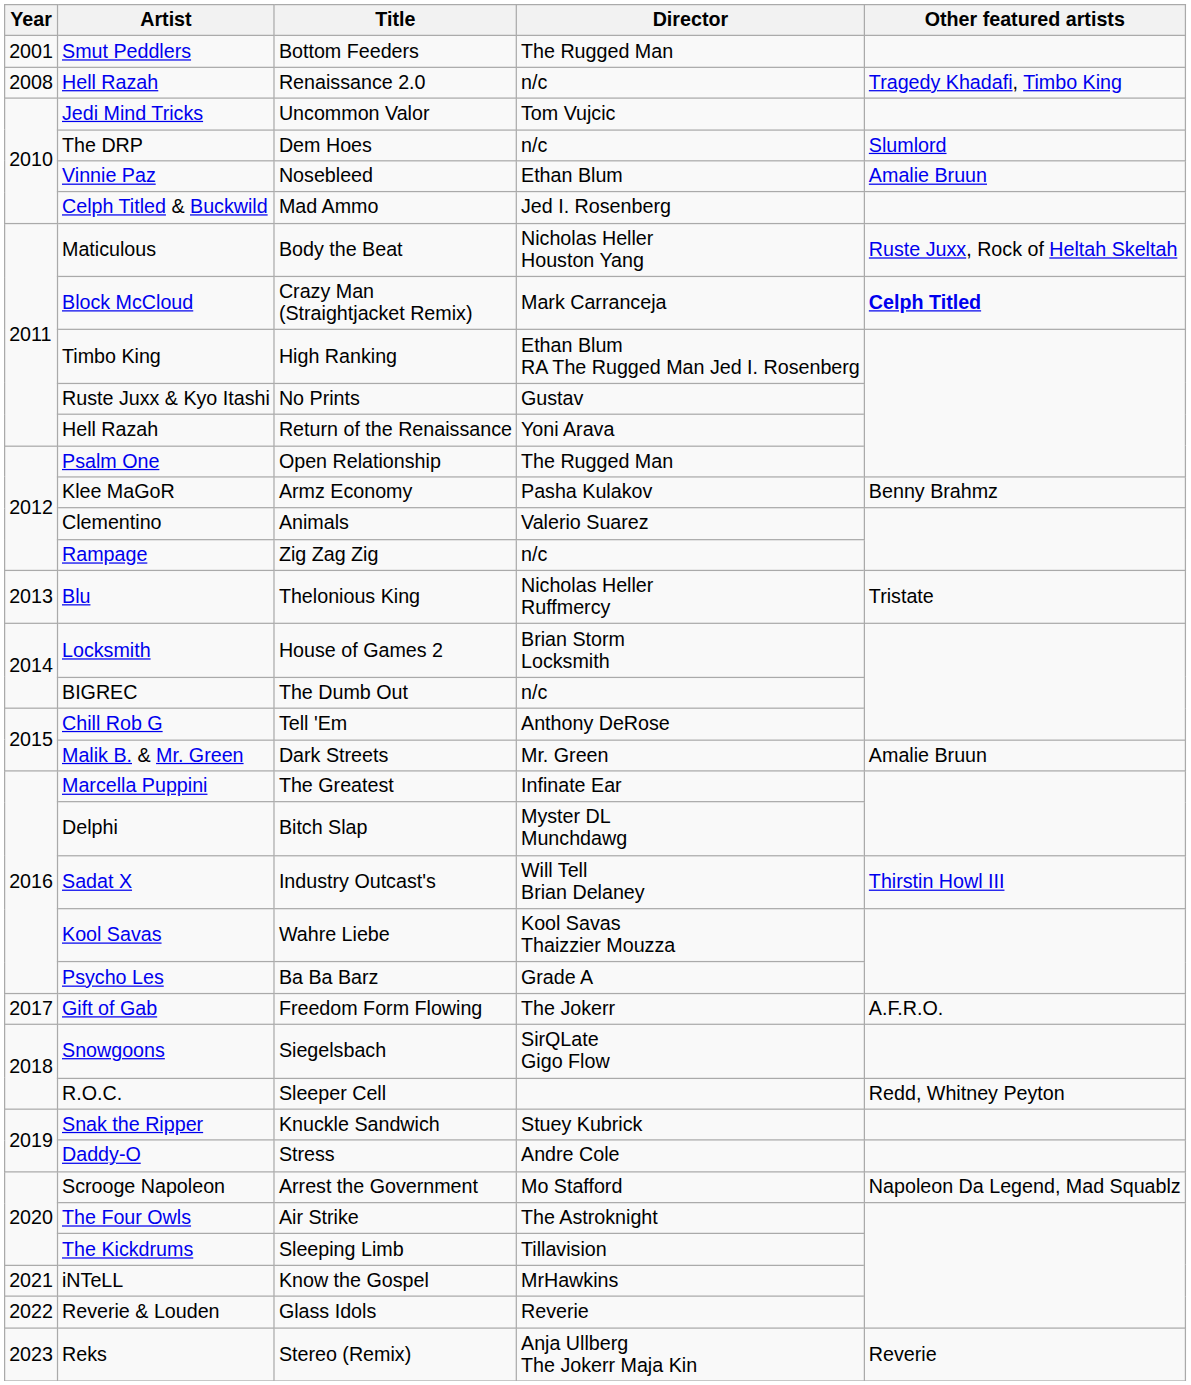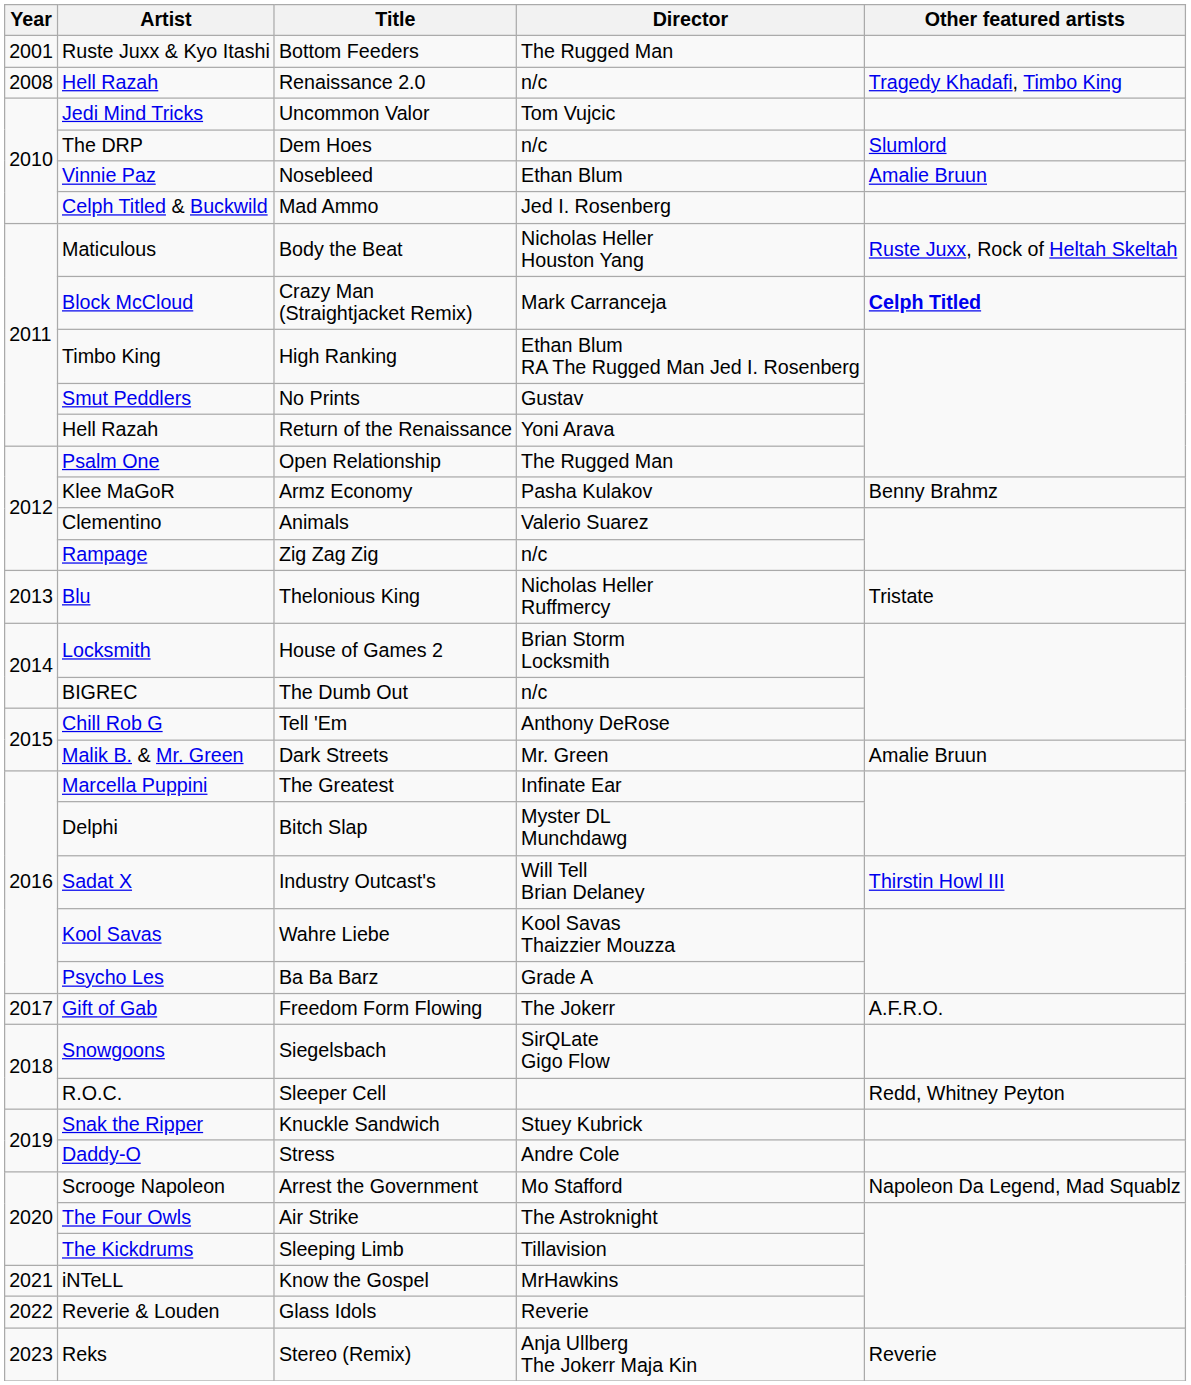(127, 51) Smut Peddlers -> (166, 51) Ruste Juxx & Kyo Itashi
(166, 398) Ruste Juxx & Kyo Itashi -> (127, 398) Smut Peddlers
